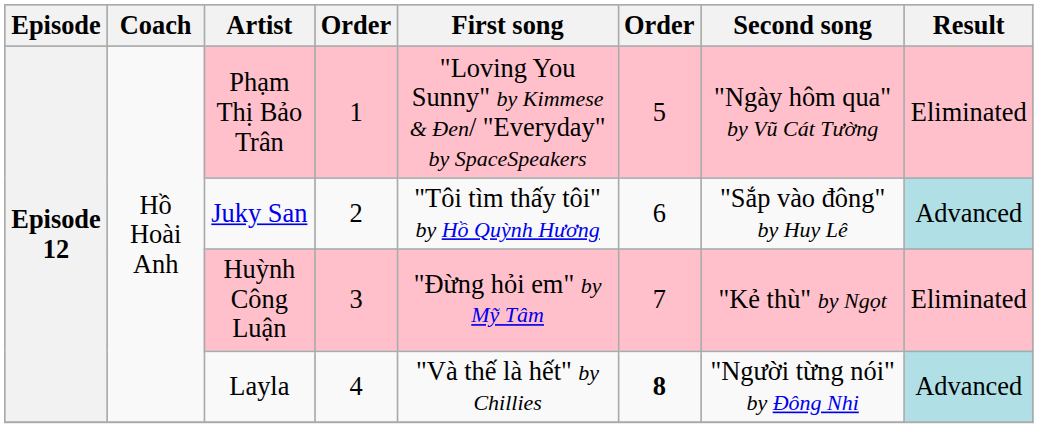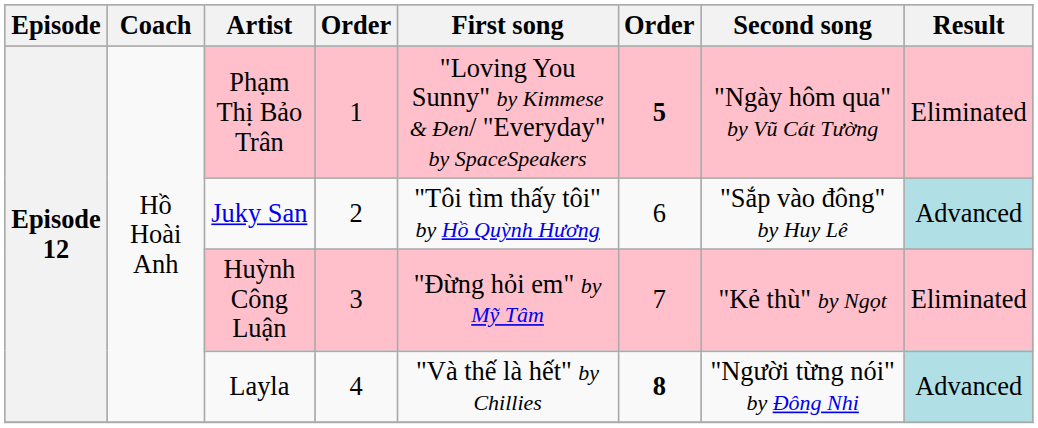(659, 111) normal -> (659, 111) bold
